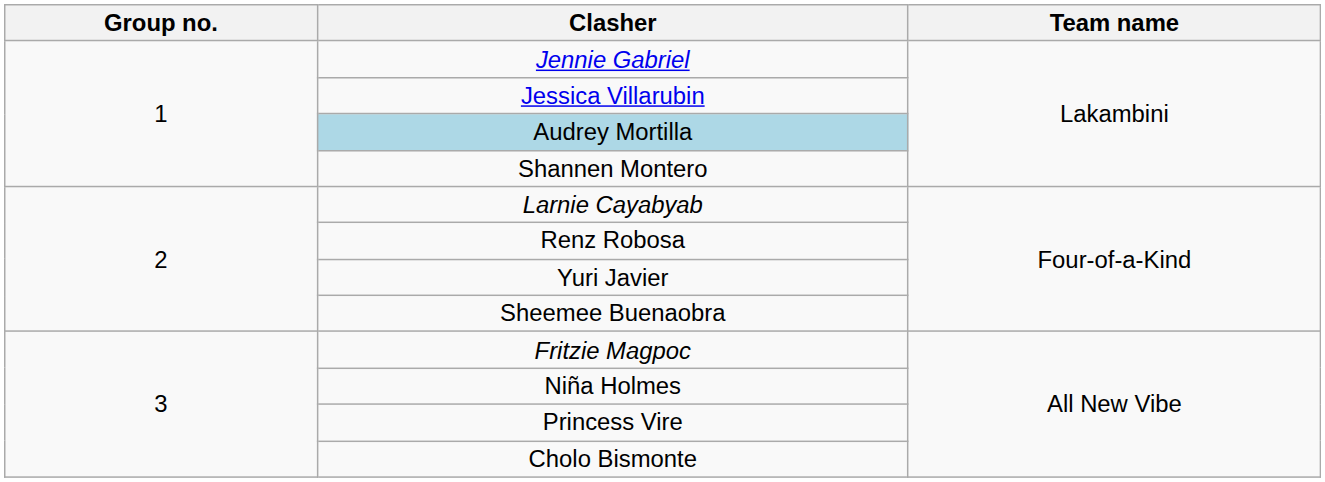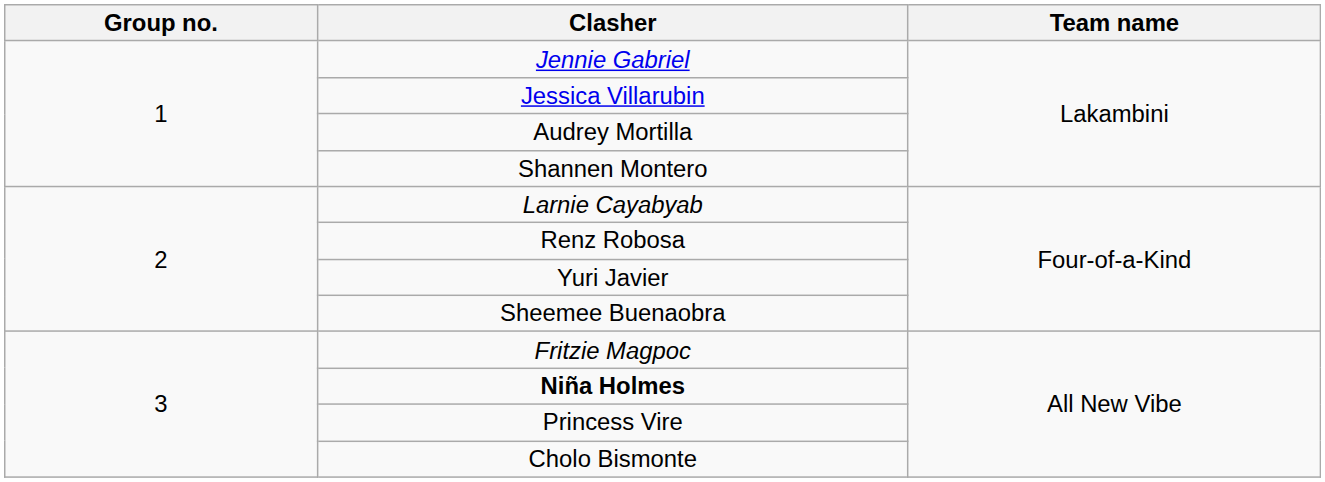(613, 132) lightblue background -> (613, 132) no background
(613, 386) normal -> (613, 386) bold
